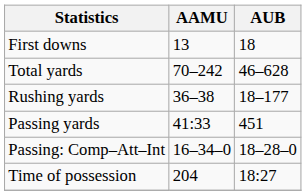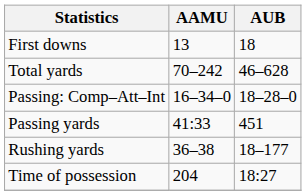rows swapped: (56, 97) <-> (87, 150)
